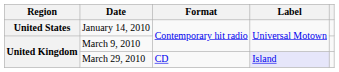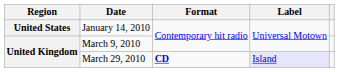(162, 59) normal -> (162, 59) bold
